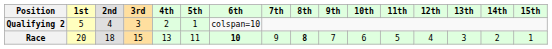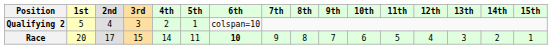(110, 38) 18 -> (110, 38) 17
(167, 38) 13 -> (167, 38) 14
(305, 38) bold -> (305, 38) normal
